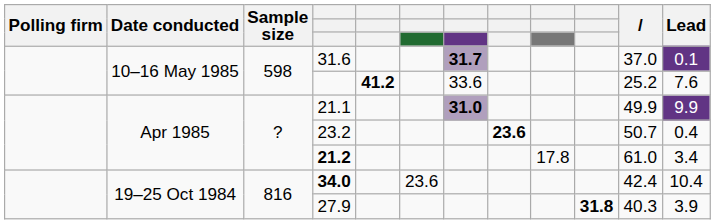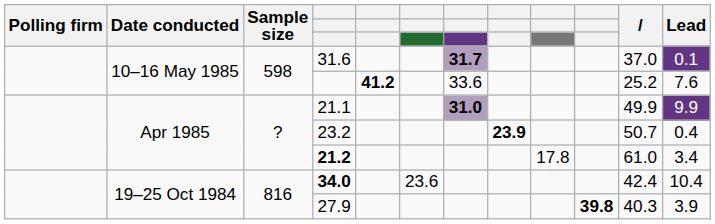(509, 133) 23.6 -> (509, 133) 23.9
(597, 207) 31.8 -> (597, 207) 39.8
